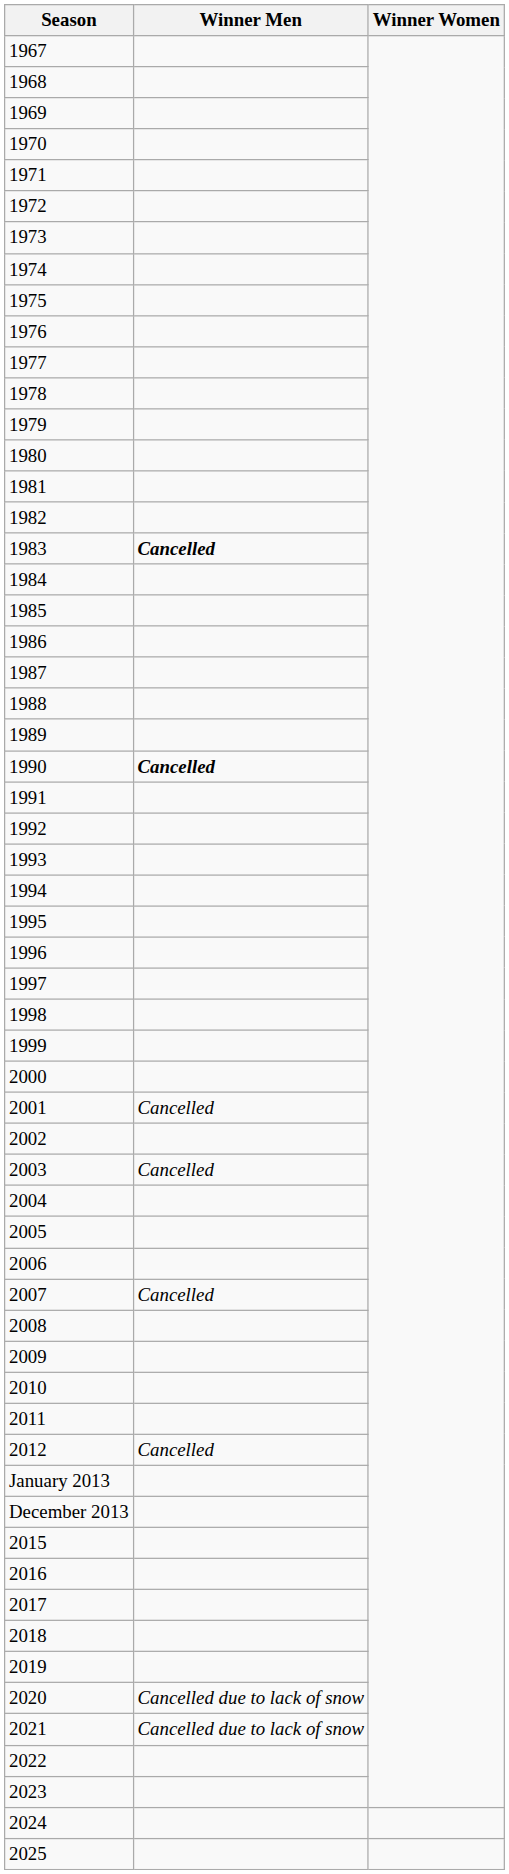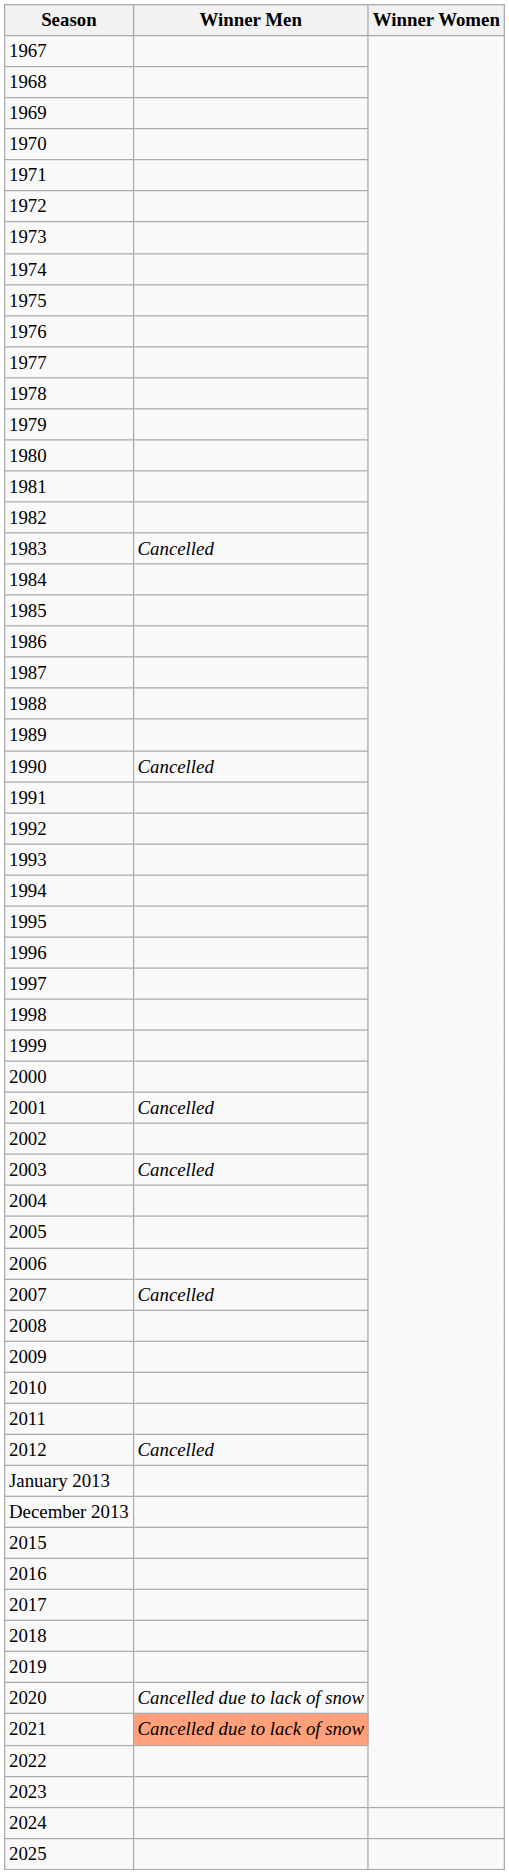(176, 548) bold -> (176, 548) normal
(176, 766) bold -> (176, 766) normal
(251, 1729) no background -> (251, 1729) lightsalmon background
